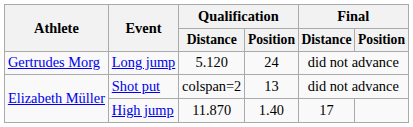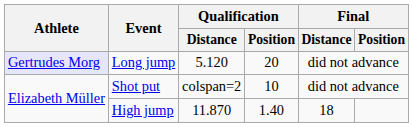(54, 62) no background -> (54, 62) lavender background
(271, 62) 24 -> (271, 62) 20
(271, 86) 13 -> (271, 86) 10
(326, 110) 17 -> (326, 110) 18
